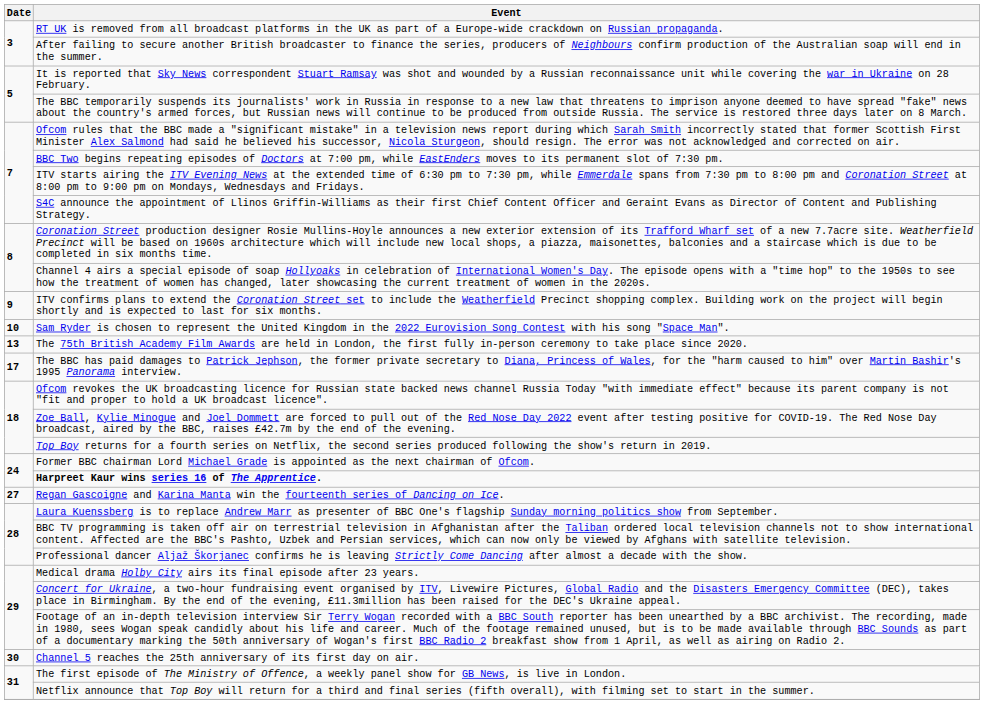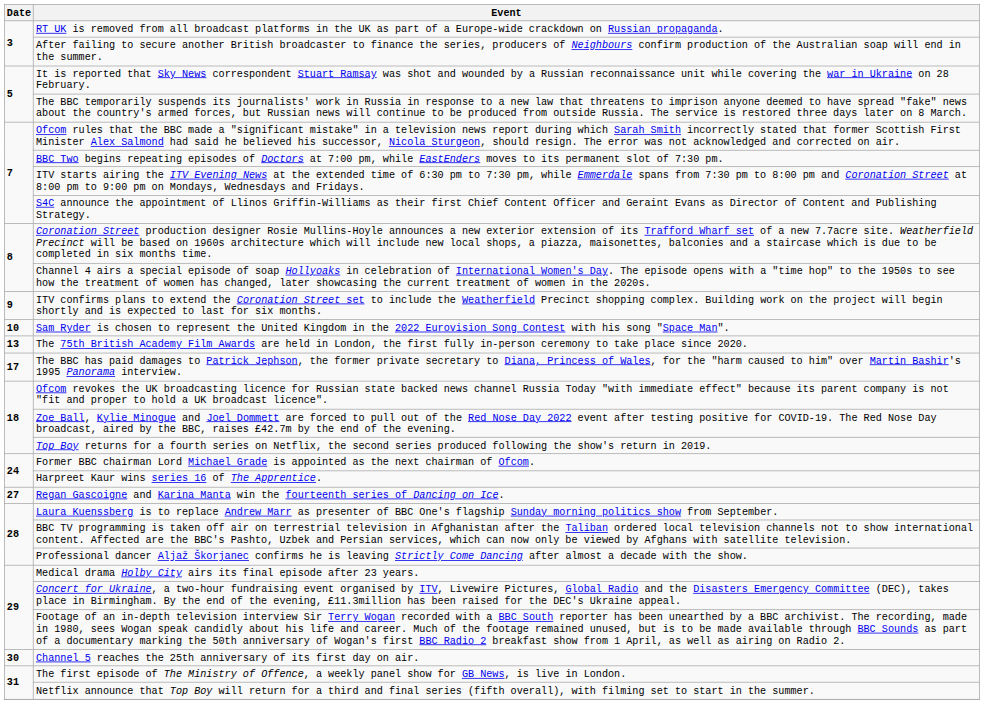(179, 479) bold -> (179, 479) normal
